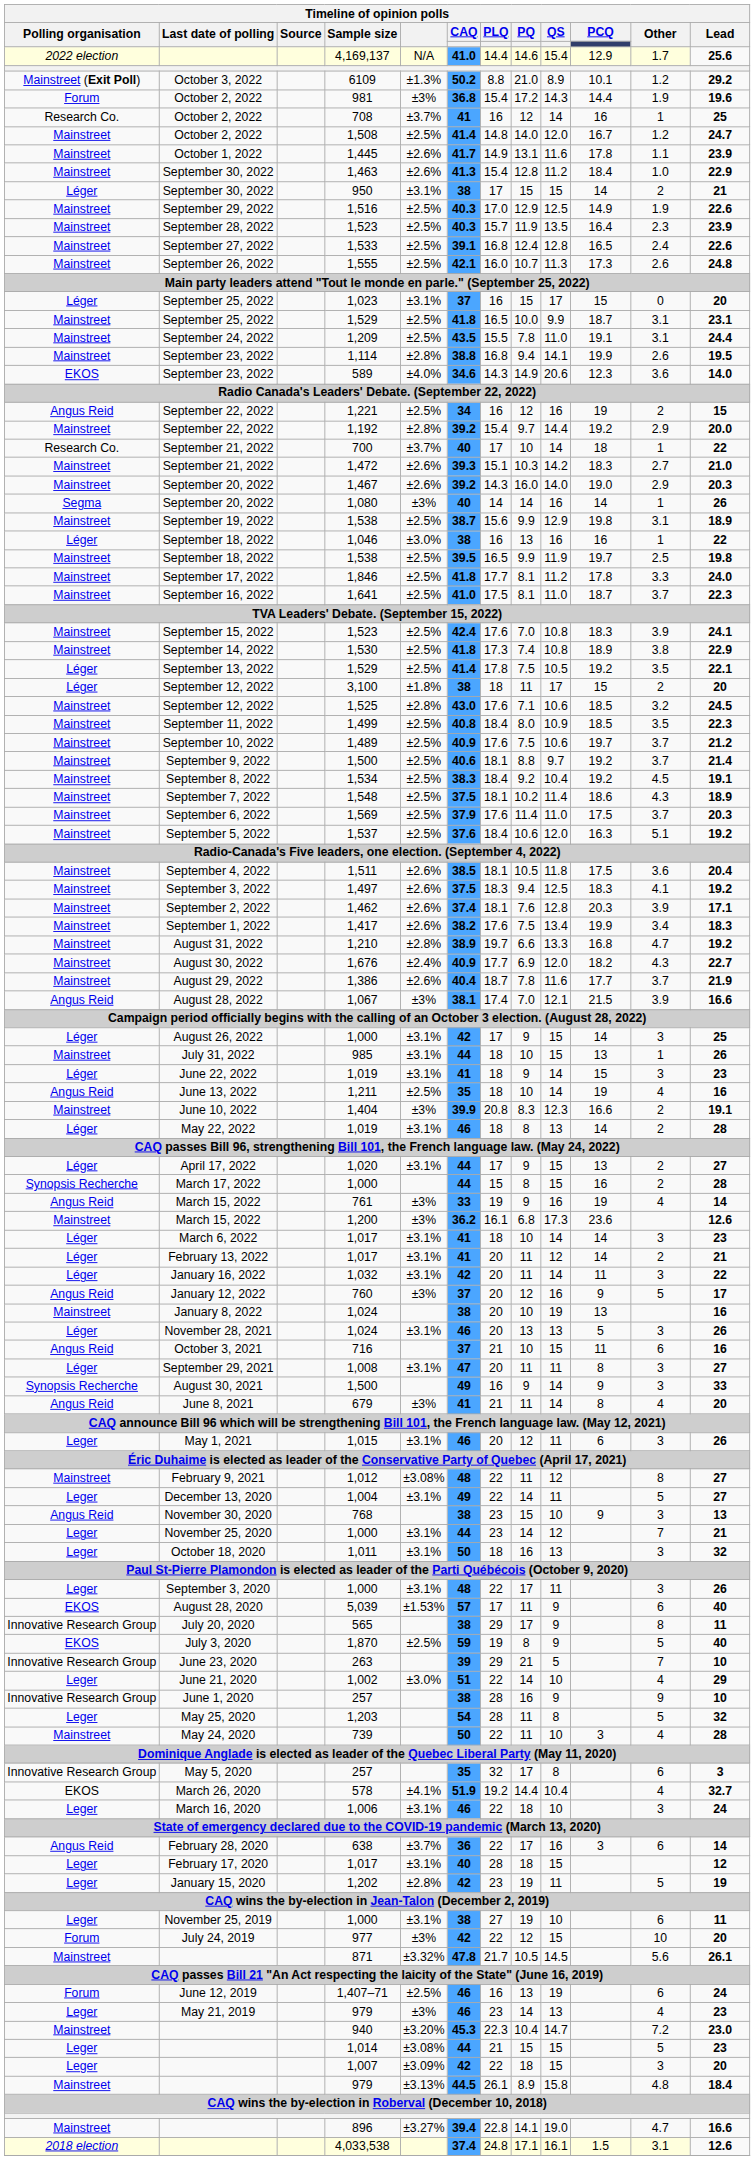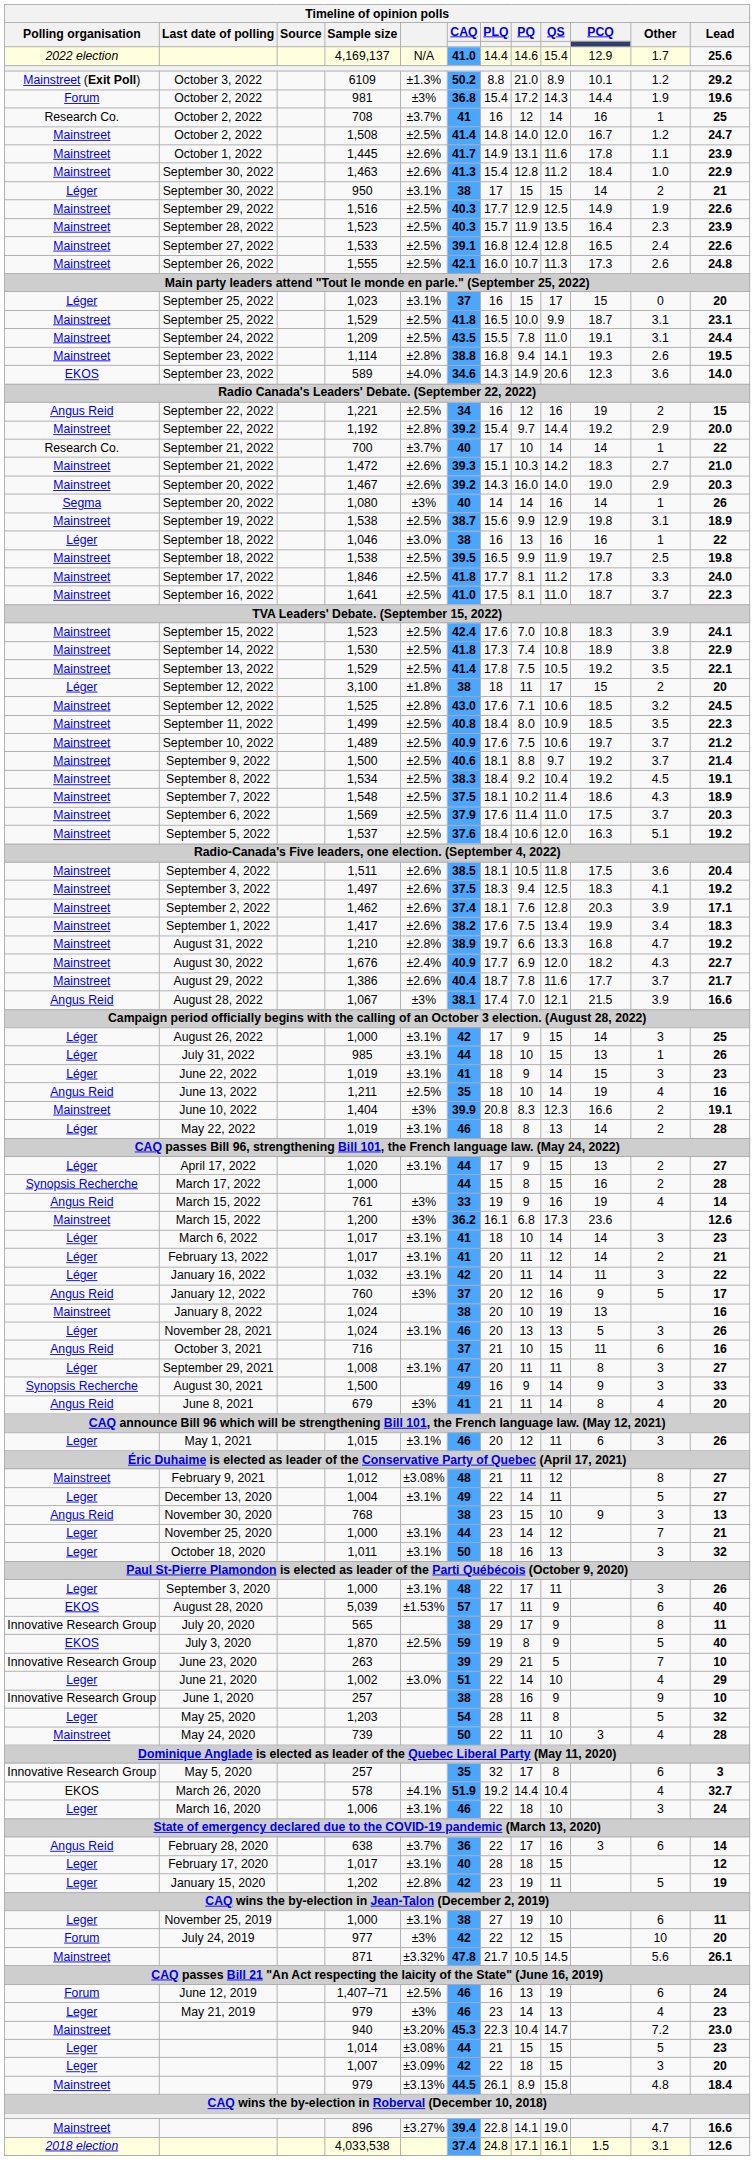(496, 208) 17.0 -> (496, 208) 17.7
(601, 355) 19.9 -> (601, 355) 19.3
(601, 447) 18 -> (601, 447) 14
(82, 668) Léger -> (82, 668) Mainstreet
(720, 981) 21.9 -> (720, 981) 21.7
(82, 1054) Mainstreet -> (82, 1054) Léger
(496, 1477) 22 -> (496, 1477) 21
